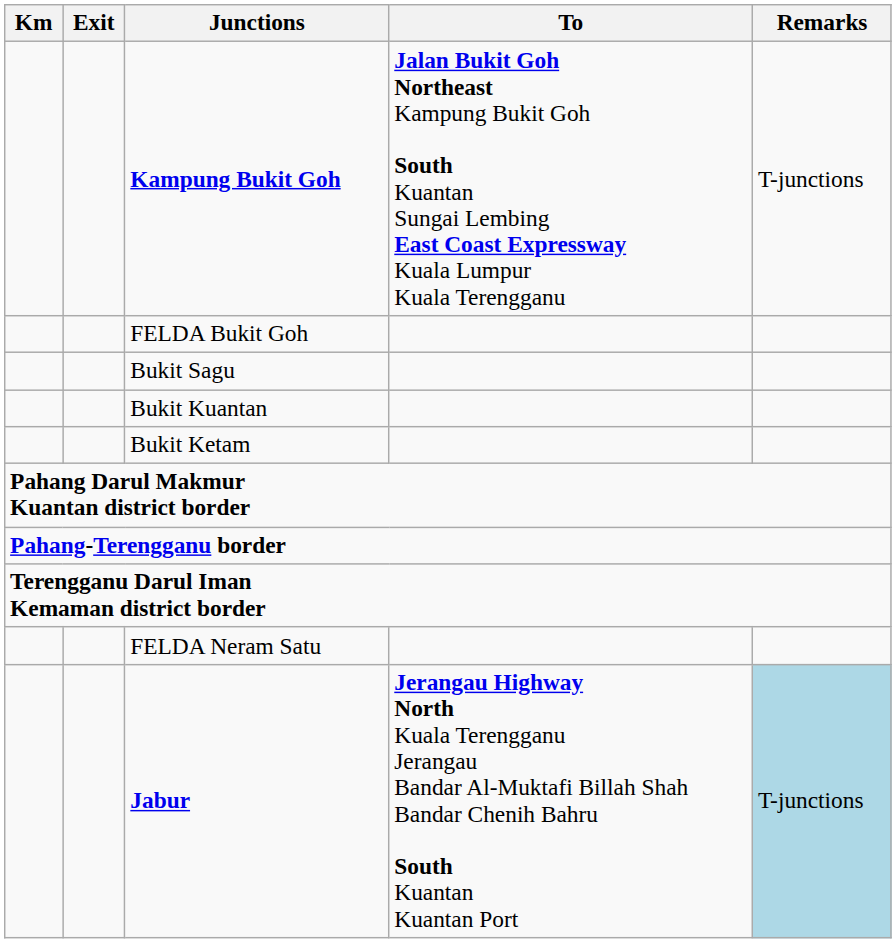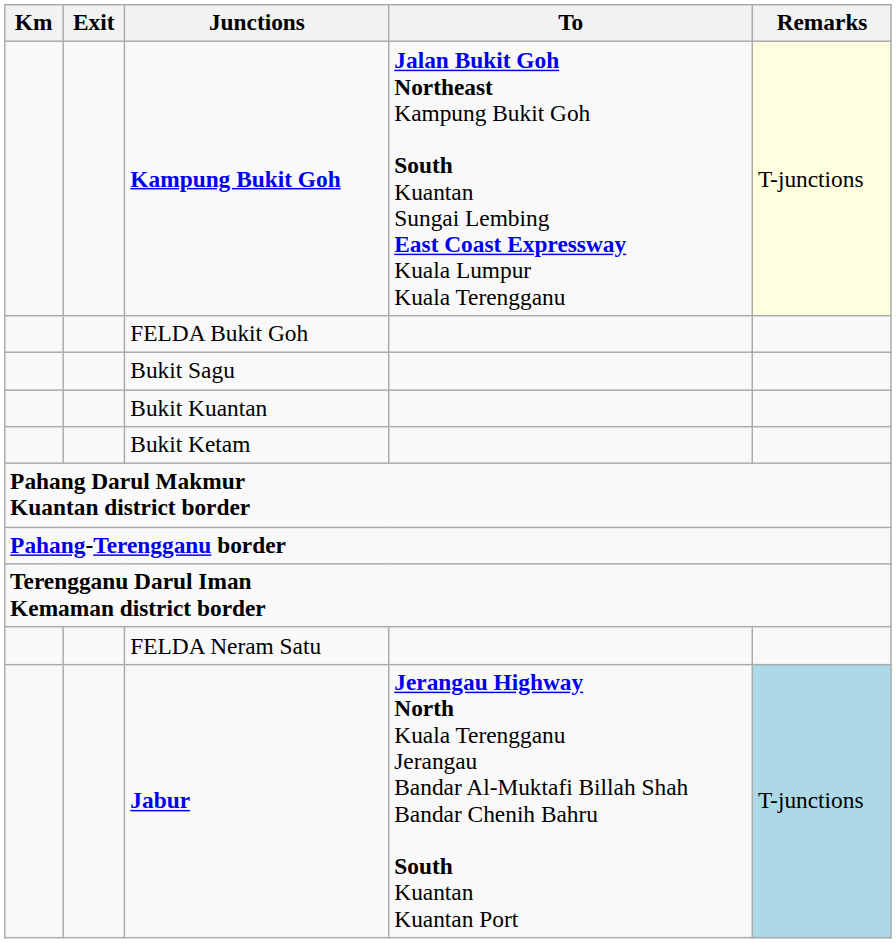(811, 178) no background -> (811, 178) lightyellow background
